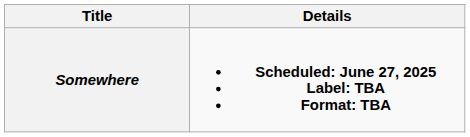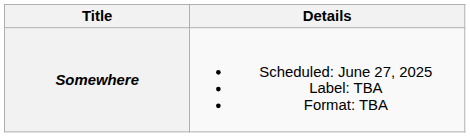(327, 88) bold -> (327, 88) normal
